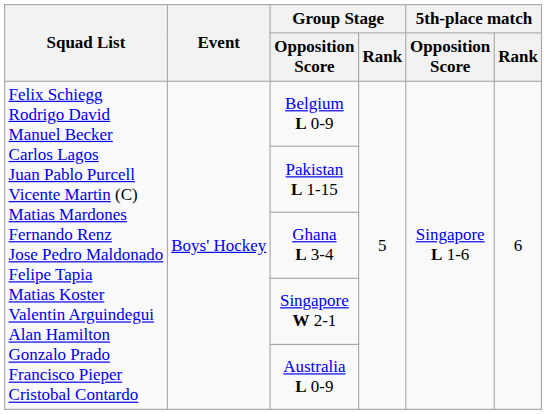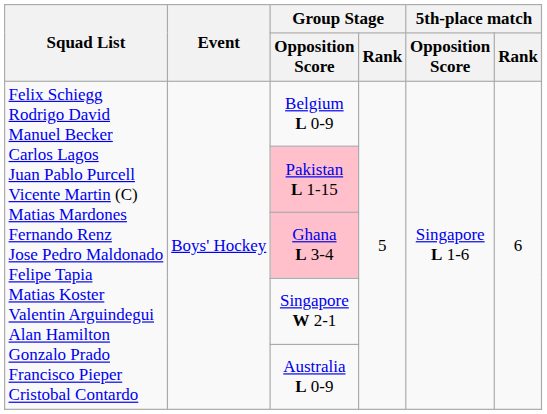(314, 179) no background -> (314, 179) pink background
(314, 245) no background -> (314, 245) pink background
